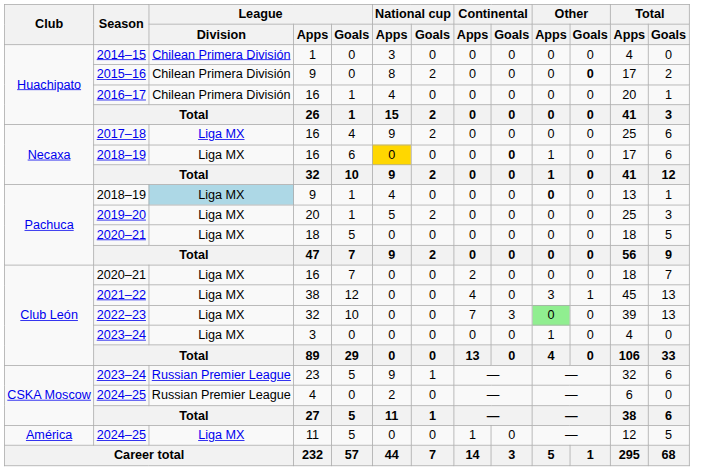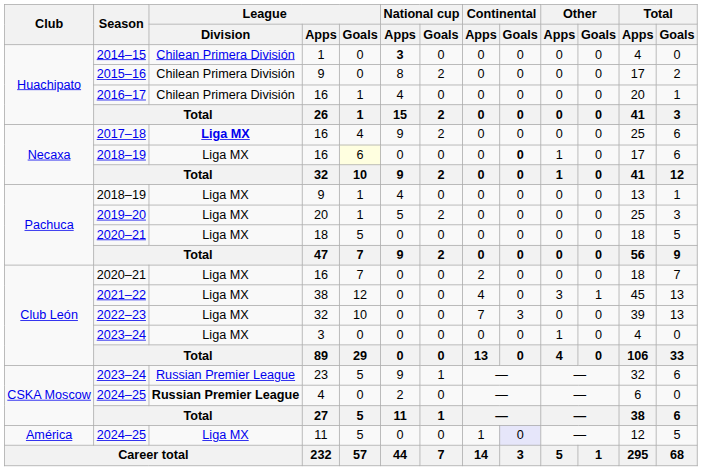(392, 54) normal -> (400, 54) bold
(590, 74) bold -> (599, 74) normal
(221, 134) normal -> (226, 134) bold
(352, 154) no background -> (360, 154) lightyellow background
(392, 154) gold background -> (400, 154) no background
(221, 194) lightblue background -> (226, 194) no background
(551, 194) bold -> (559, 194) normal
(551, 315) lightgreen background -> (559, 315) no background
(221, 395) normal -> (226, 395) bold
(512, 435) no background -> (520, 435) lavender background
